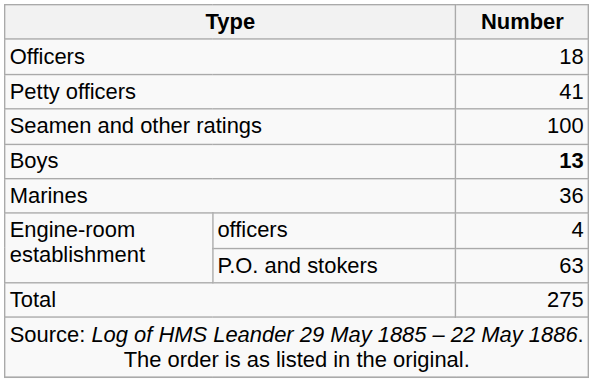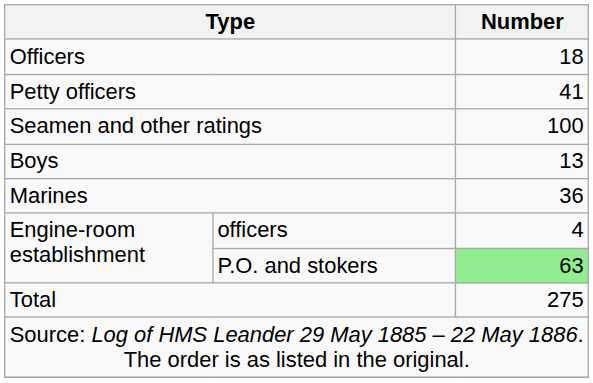(572, 160) bold -> (572, 160) normal
(572, 265) no background -> (572, 265) lightgreen background
